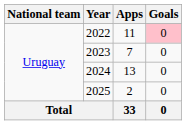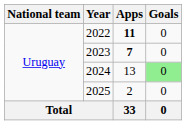(130, 33) normal -> (130, 33) bold
(164, 33) pink background -> (164, 33) no background
(130, 52) normal -> (130, 52) bold
(164, 71) no background -> (164, 71) lightgreen background
